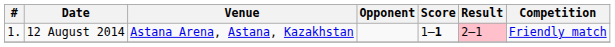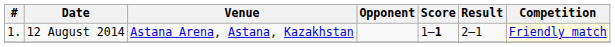(472, 33) pink background -> (472, 33) no background
(558, 33) no background -> (558, 33) lightyellow background
